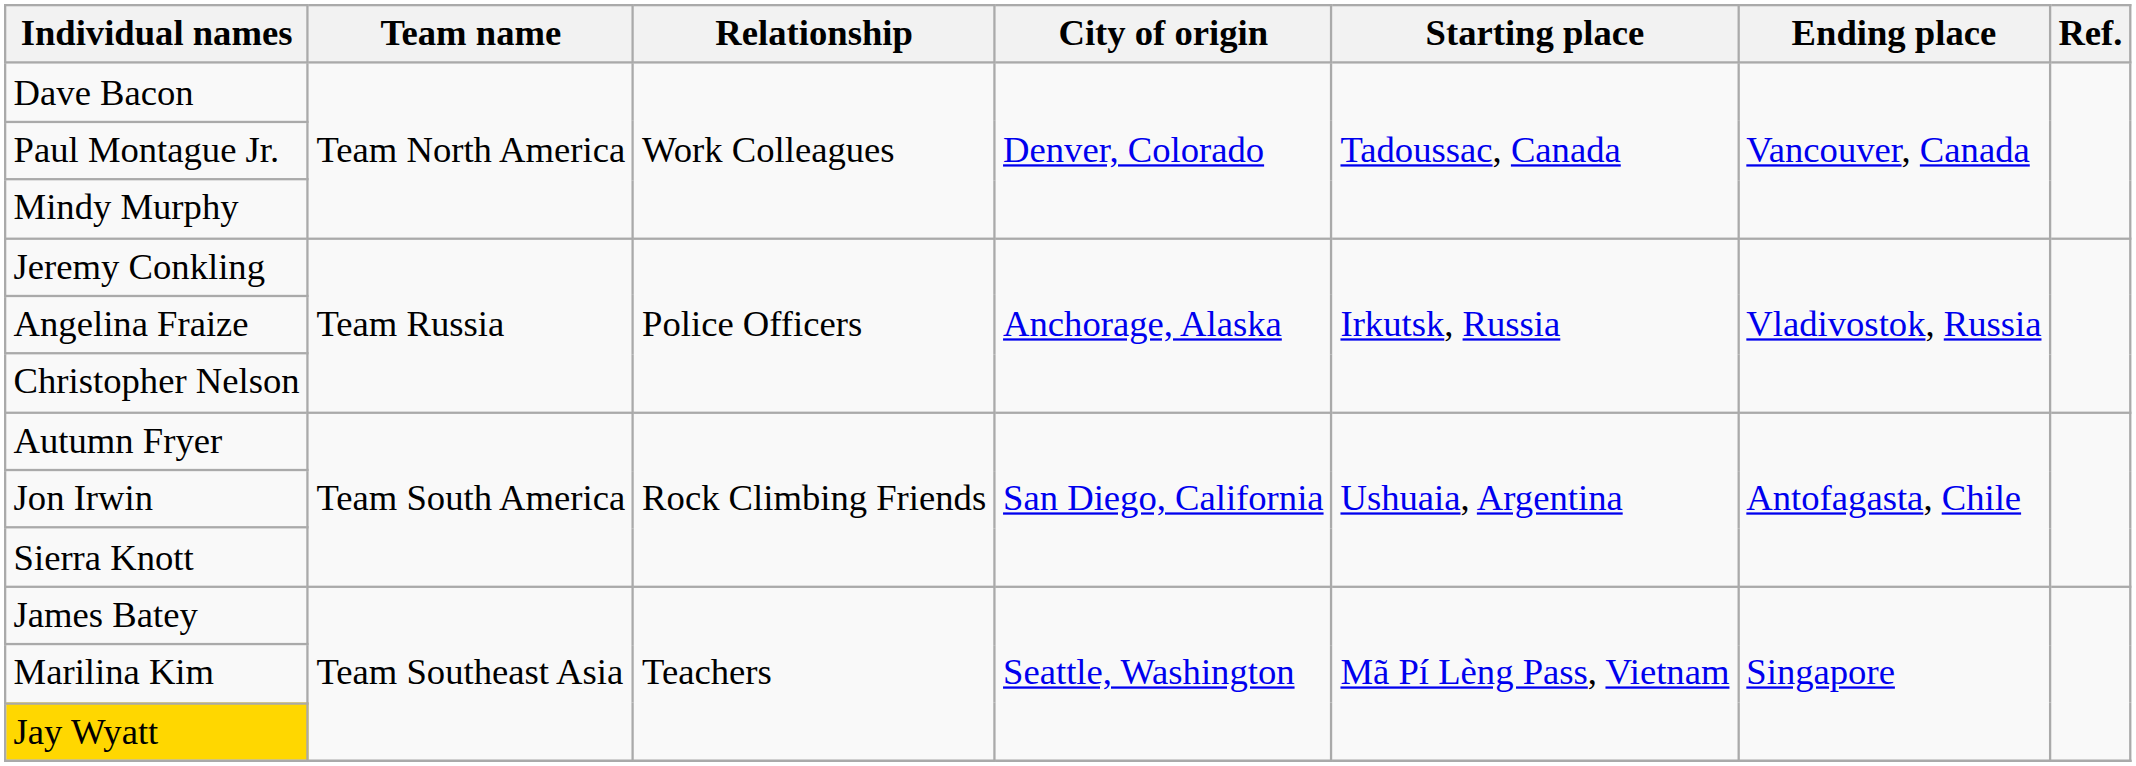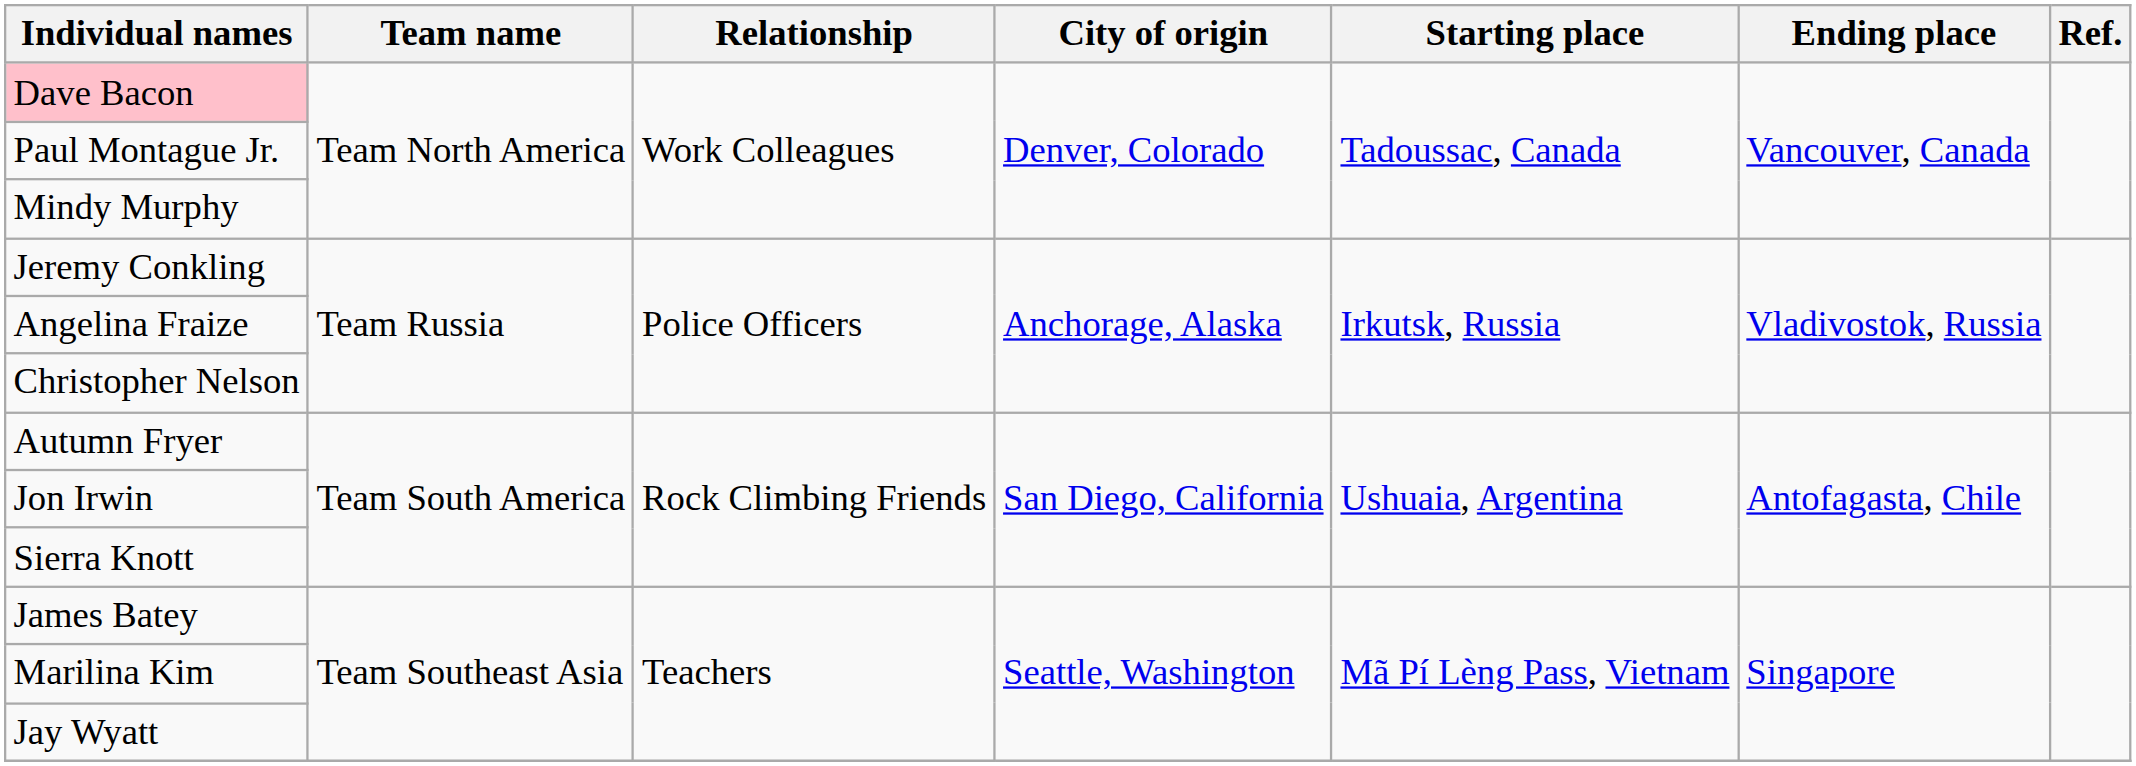(104, 91) no background -> (104, 91) pink background
(86, 730) gold background -> (86, 730) no background
